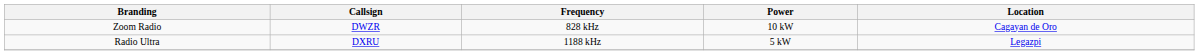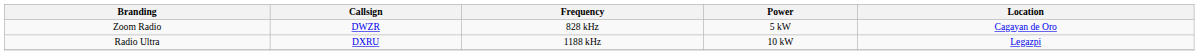(780, 27) 10 kW -> (780, 27) 5 kW
(780, 42) 5 kW -> (780, 42) 10 kW
